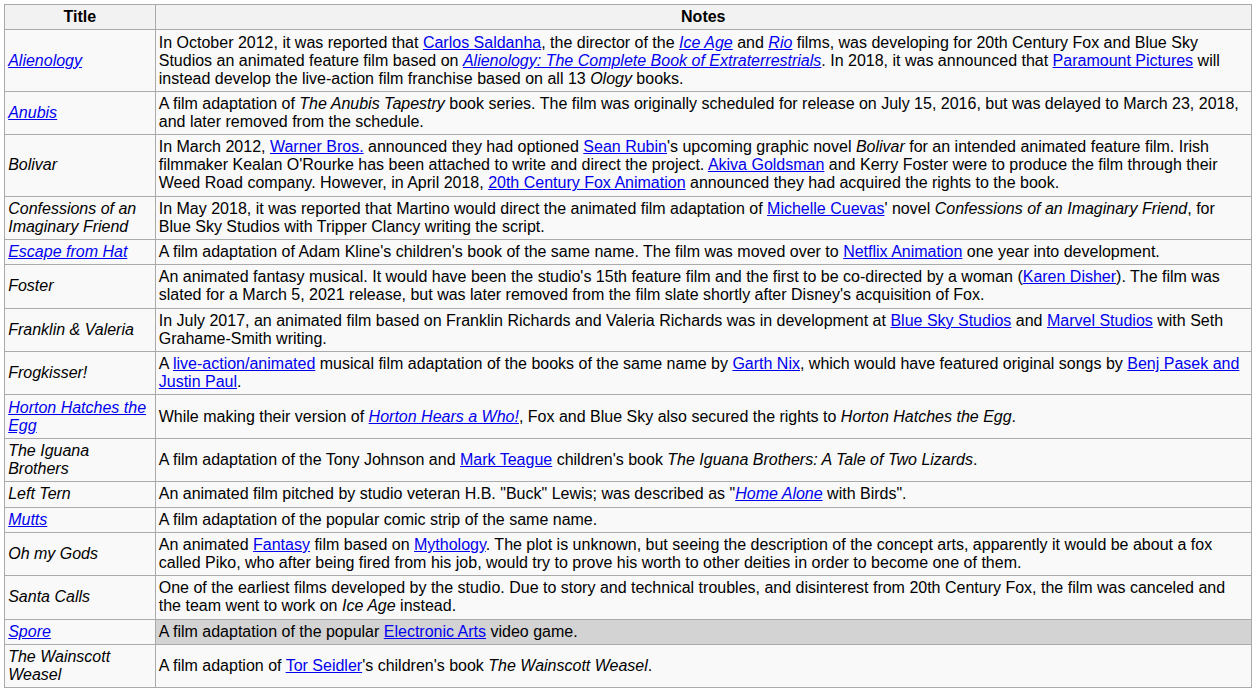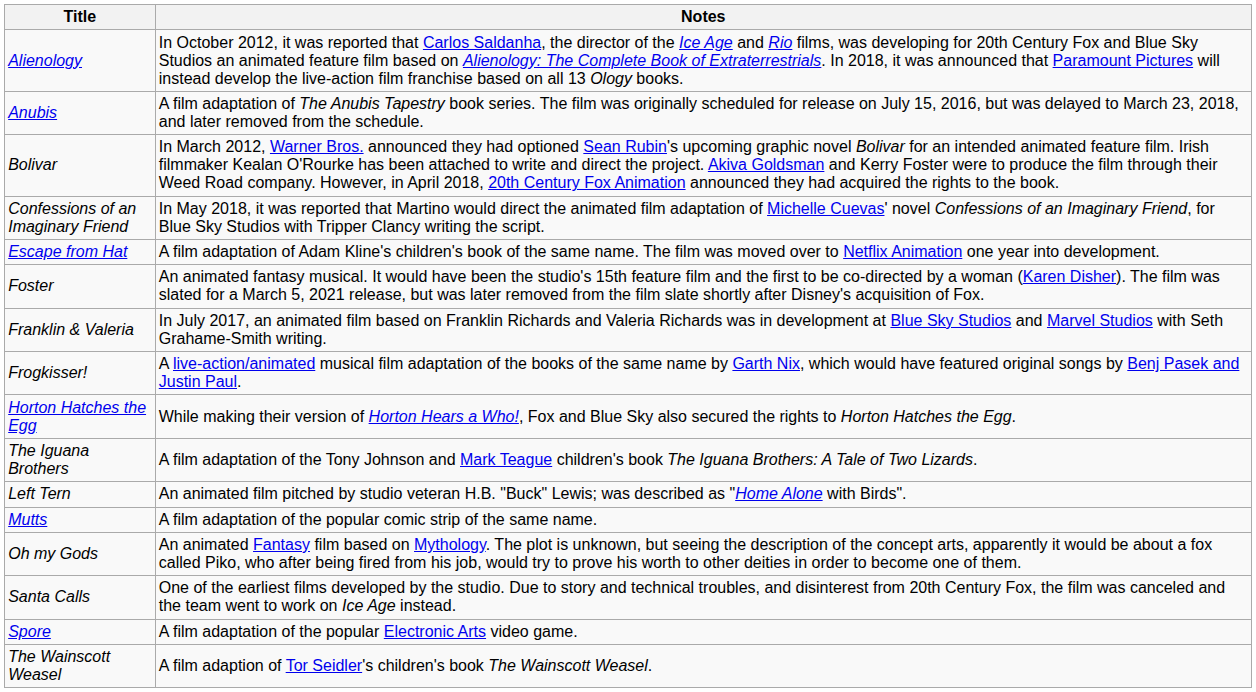(368, 631) lightgrey background -> (368, 631) no background
